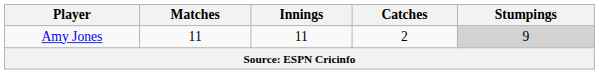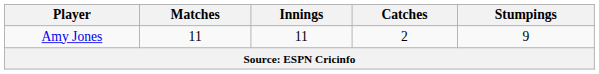(526, 36) lightgrey background -> (526, 36) no background
